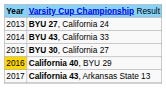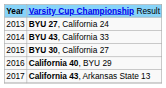(15, 63) gold background -> (15, 63) no background
